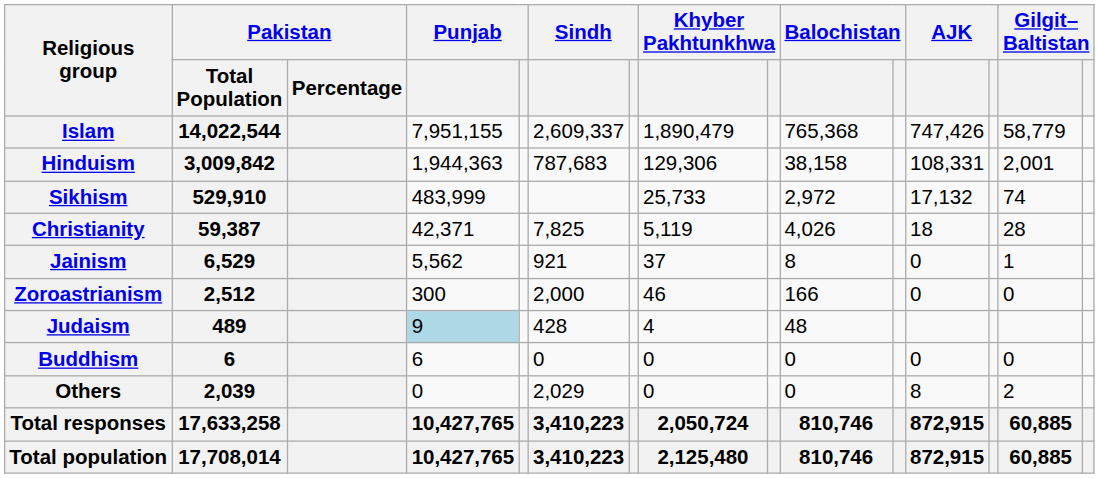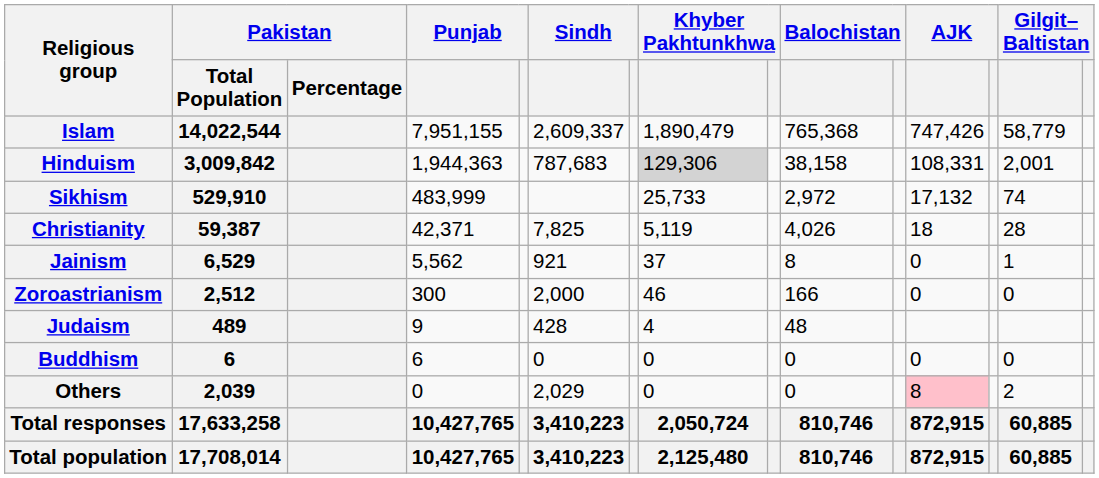(680, 164) no background -> (680, 164) lightgrey background
(417, 326) lightblue background -> (417, 326) no background
(916, 391) no background -> (916, 391) pink background
